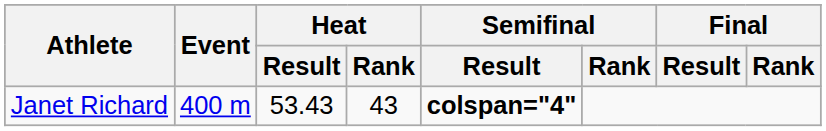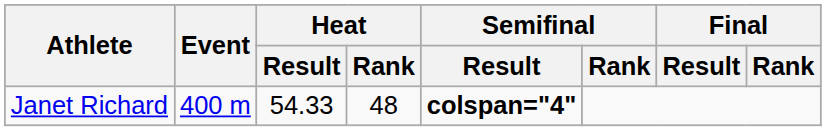(302, 106) 53.43 -> (302, 106) 54.33
(384, 106) 43 -> (384, 106) 48
